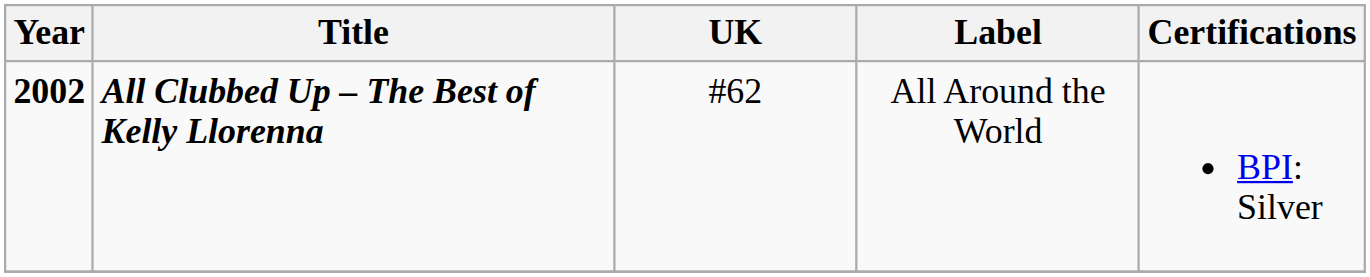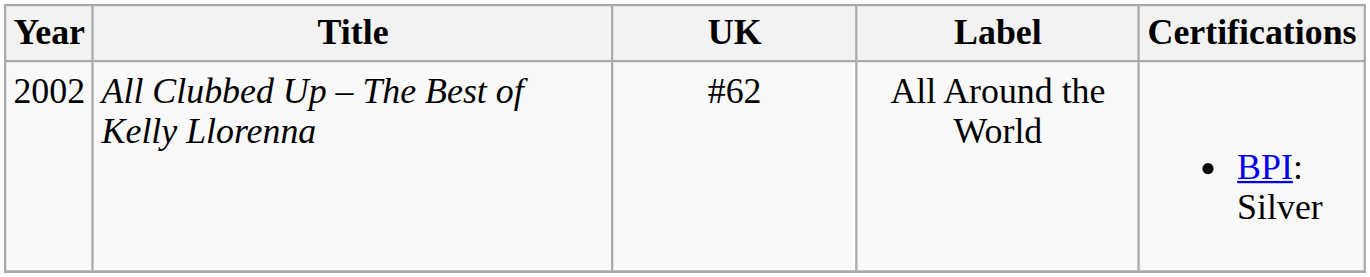(49, 89) bold -> (49, 89) normal
(319, 109) bold -> (313, 109) normal
